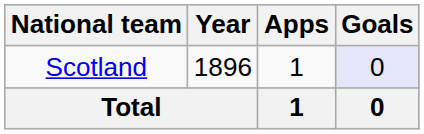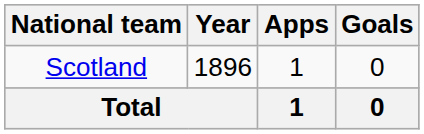(377, 66) lavender background -> (377, 66) no background
